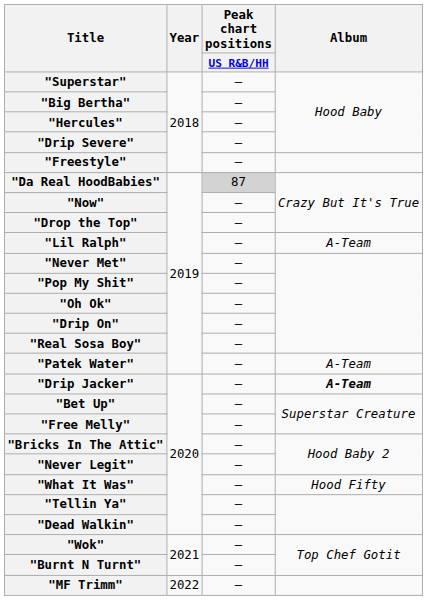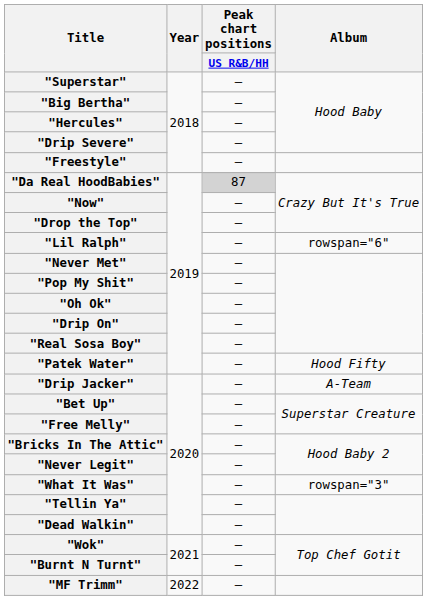(349, 243) A-Team -> (349, 243) rowspan="6"
(349, 364) A-Team -> (349, 364) Hood Fifty
(349, 384) bold -> (349, 384) normal
(349, 484) Hood Fifty -> (349, 484) rowspan="3"
